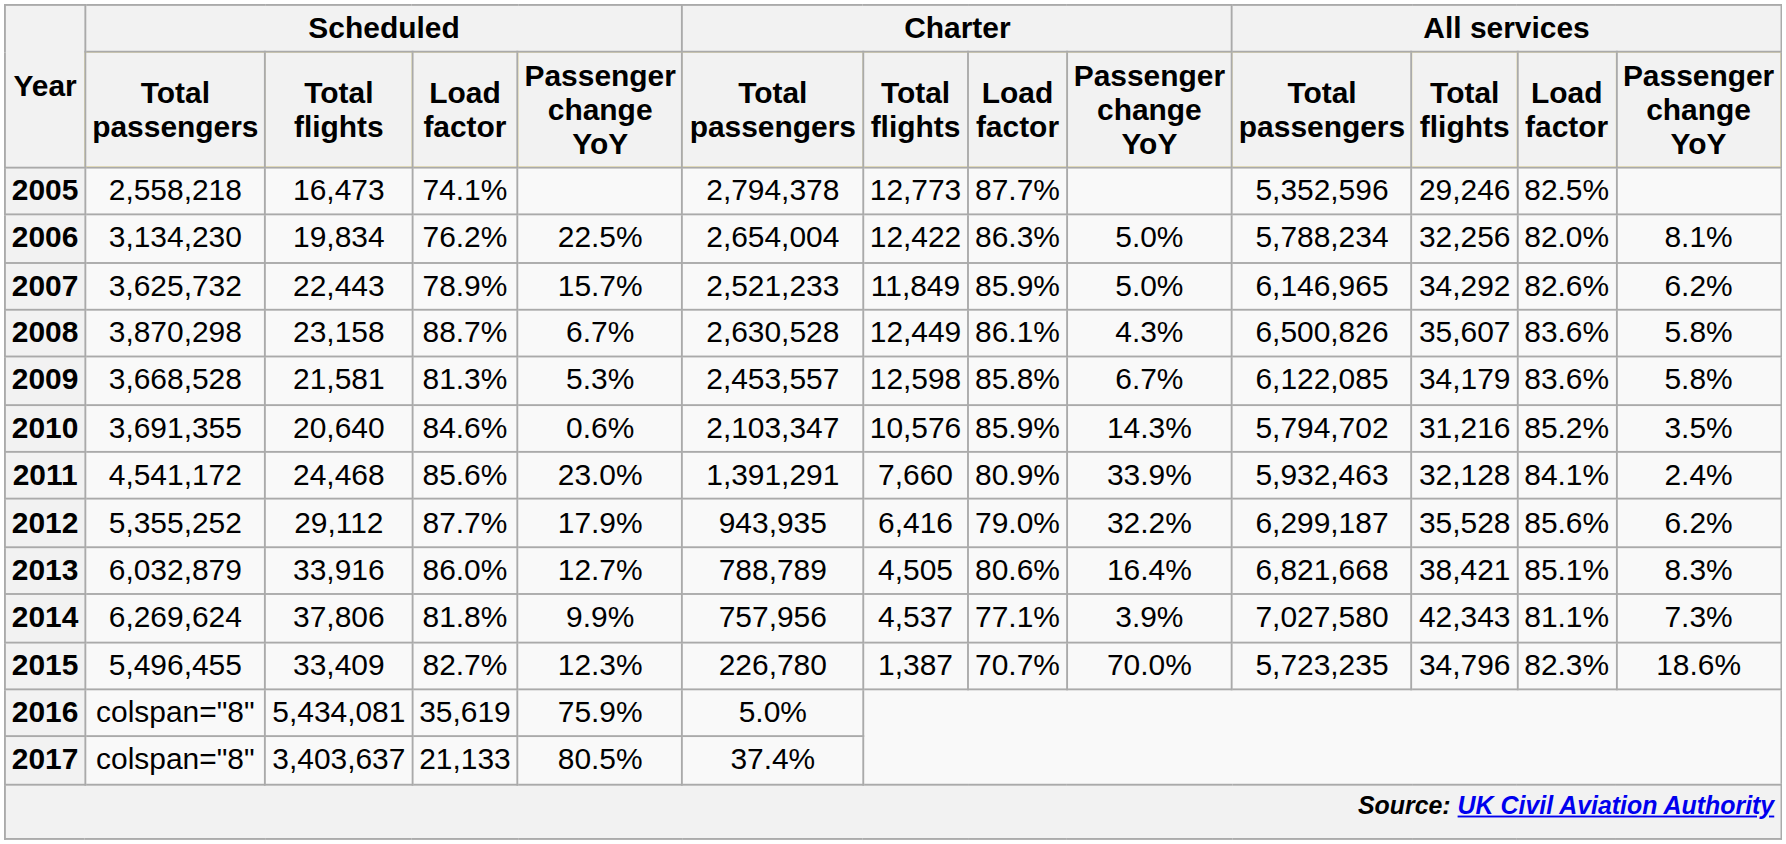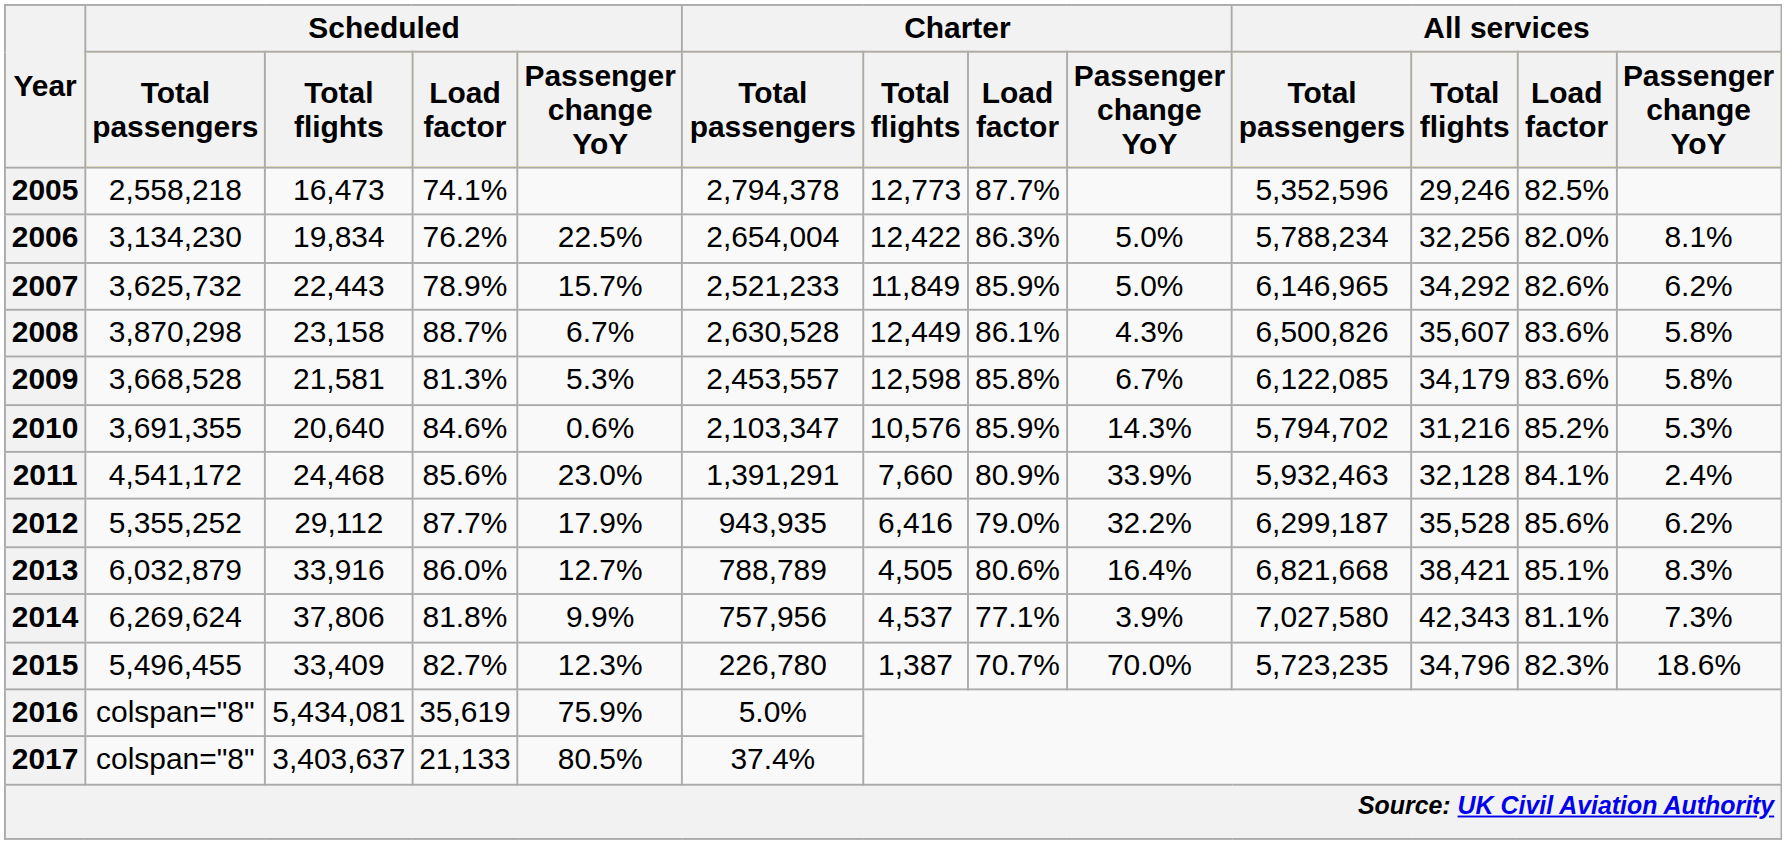(1699, 427) 3.5% -> (1699, 427) 5.3%
